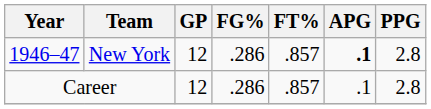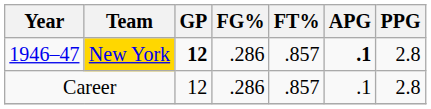(129, 54) no background -> (129, 54) gold background
(197, 54) normal -> (197, 54) bold
